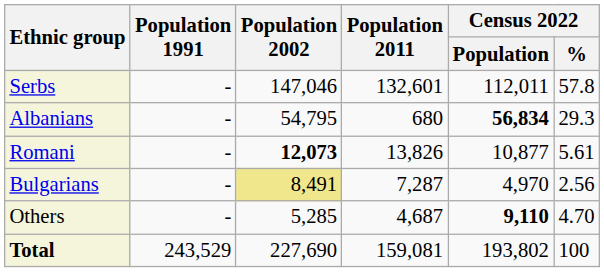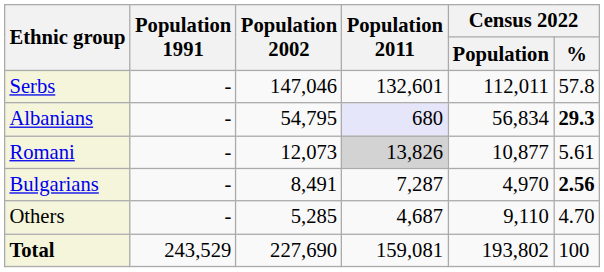(428, 119) no background -> (428, 119) lavender background
(521, 119) bold -> (521, 119) normal
(576, 119) normal -> (576, 119) bold
(309, 151) bold -> (309, 151) normal
(415, 151) no background -> (415, 151) lightgrey background
(314, 184) khaki background -> (314, 184) no background
(576, 184) normal -> (576, 184) bold
(526, 217) bold -> (526, 217) normal
